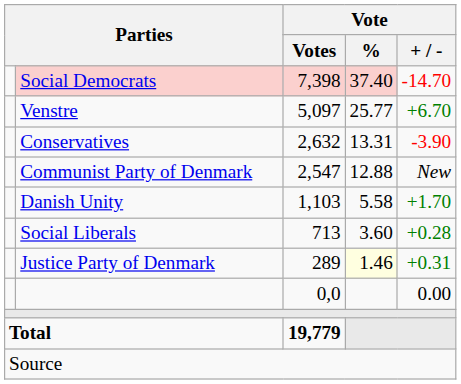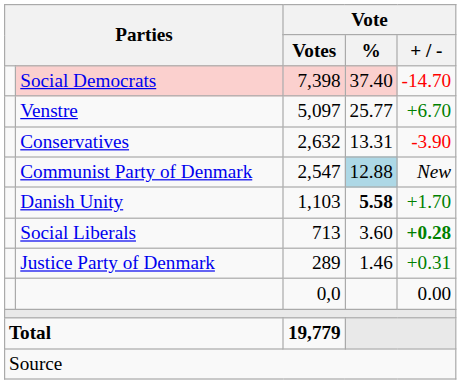(371, 171) no background -> (371, 171) lightblue background
(376, 202) normal -> (376, 202) bold
(429, 232) normal -> (429, 232) bold
(376, 263) lightyellow background -> (376, 263) no background
